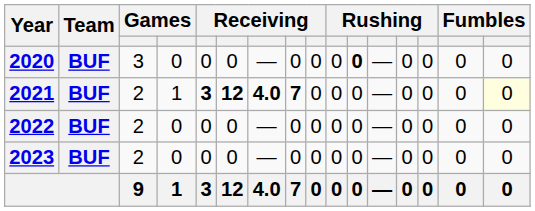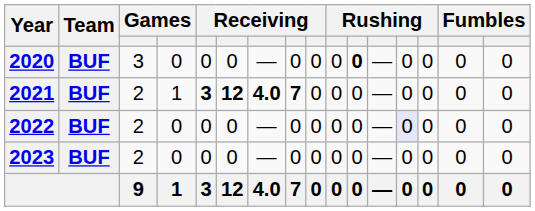(507, 93) lightyellow background -> (507, 93) no background
(407, 125) no background -> (407, 125) lavender background
